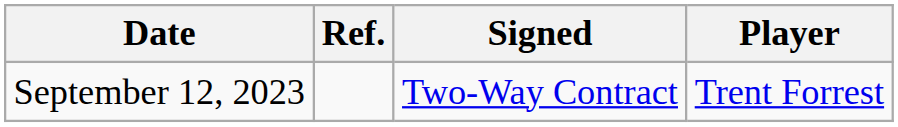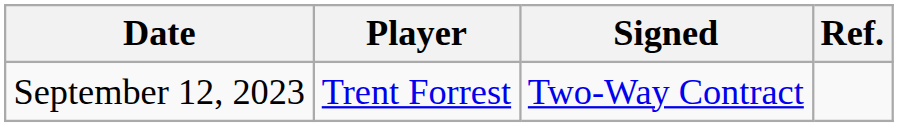columns swapped: (789, 33) <-> (354, 33)
